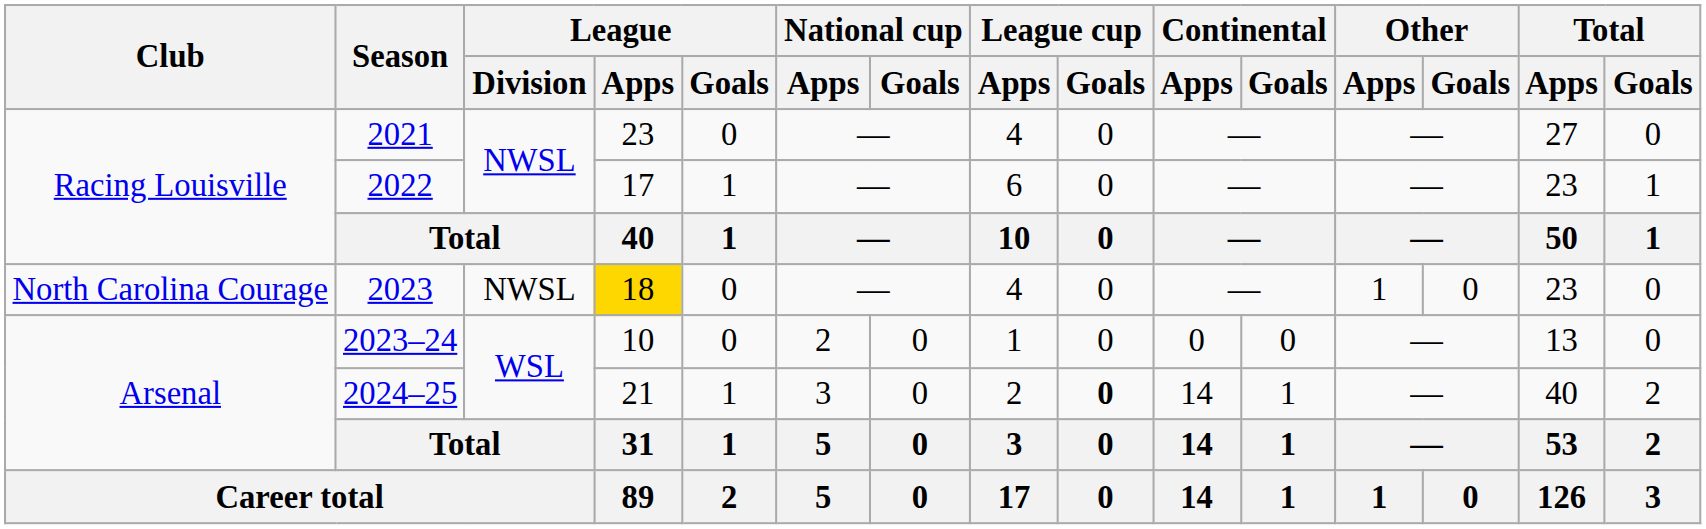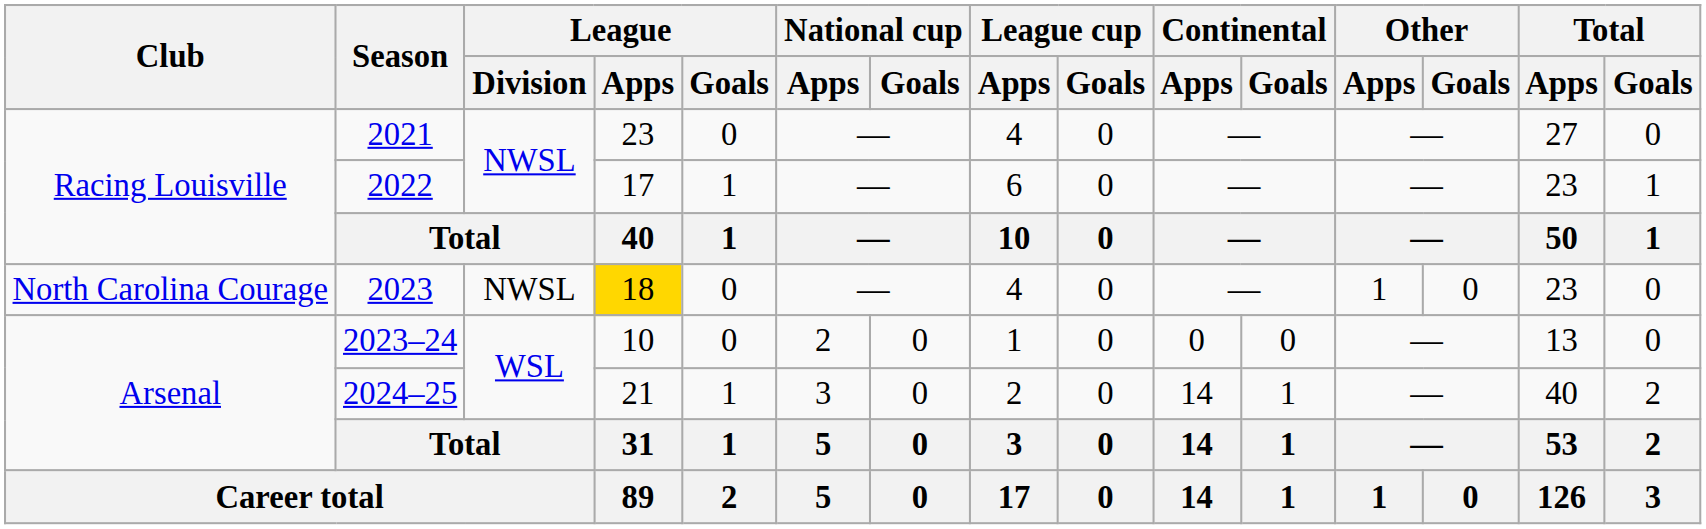(1105, 392) bold -> (1105, 392) normal
